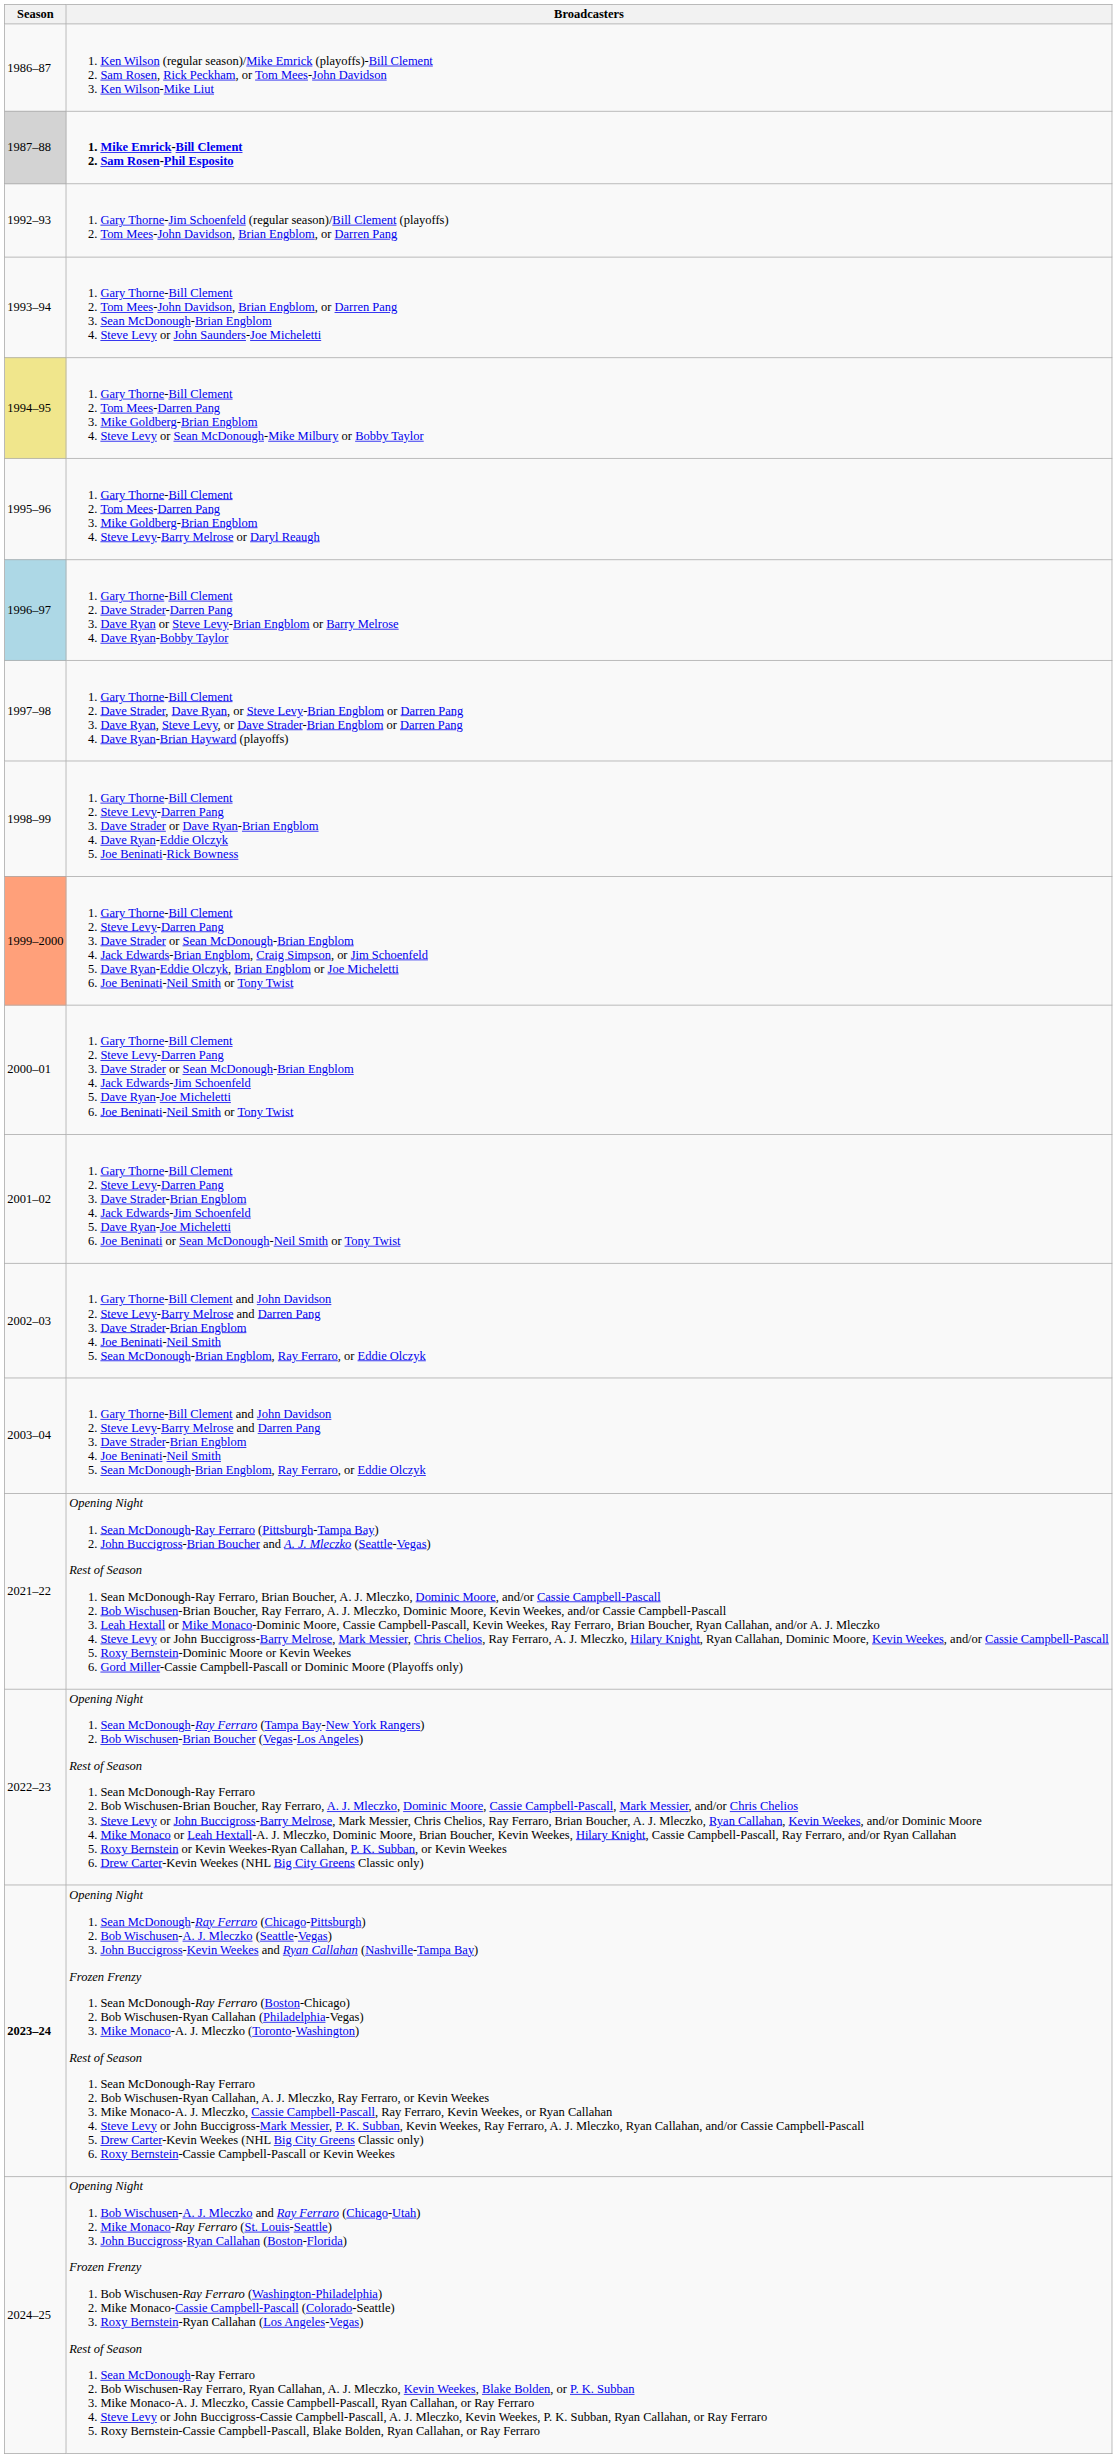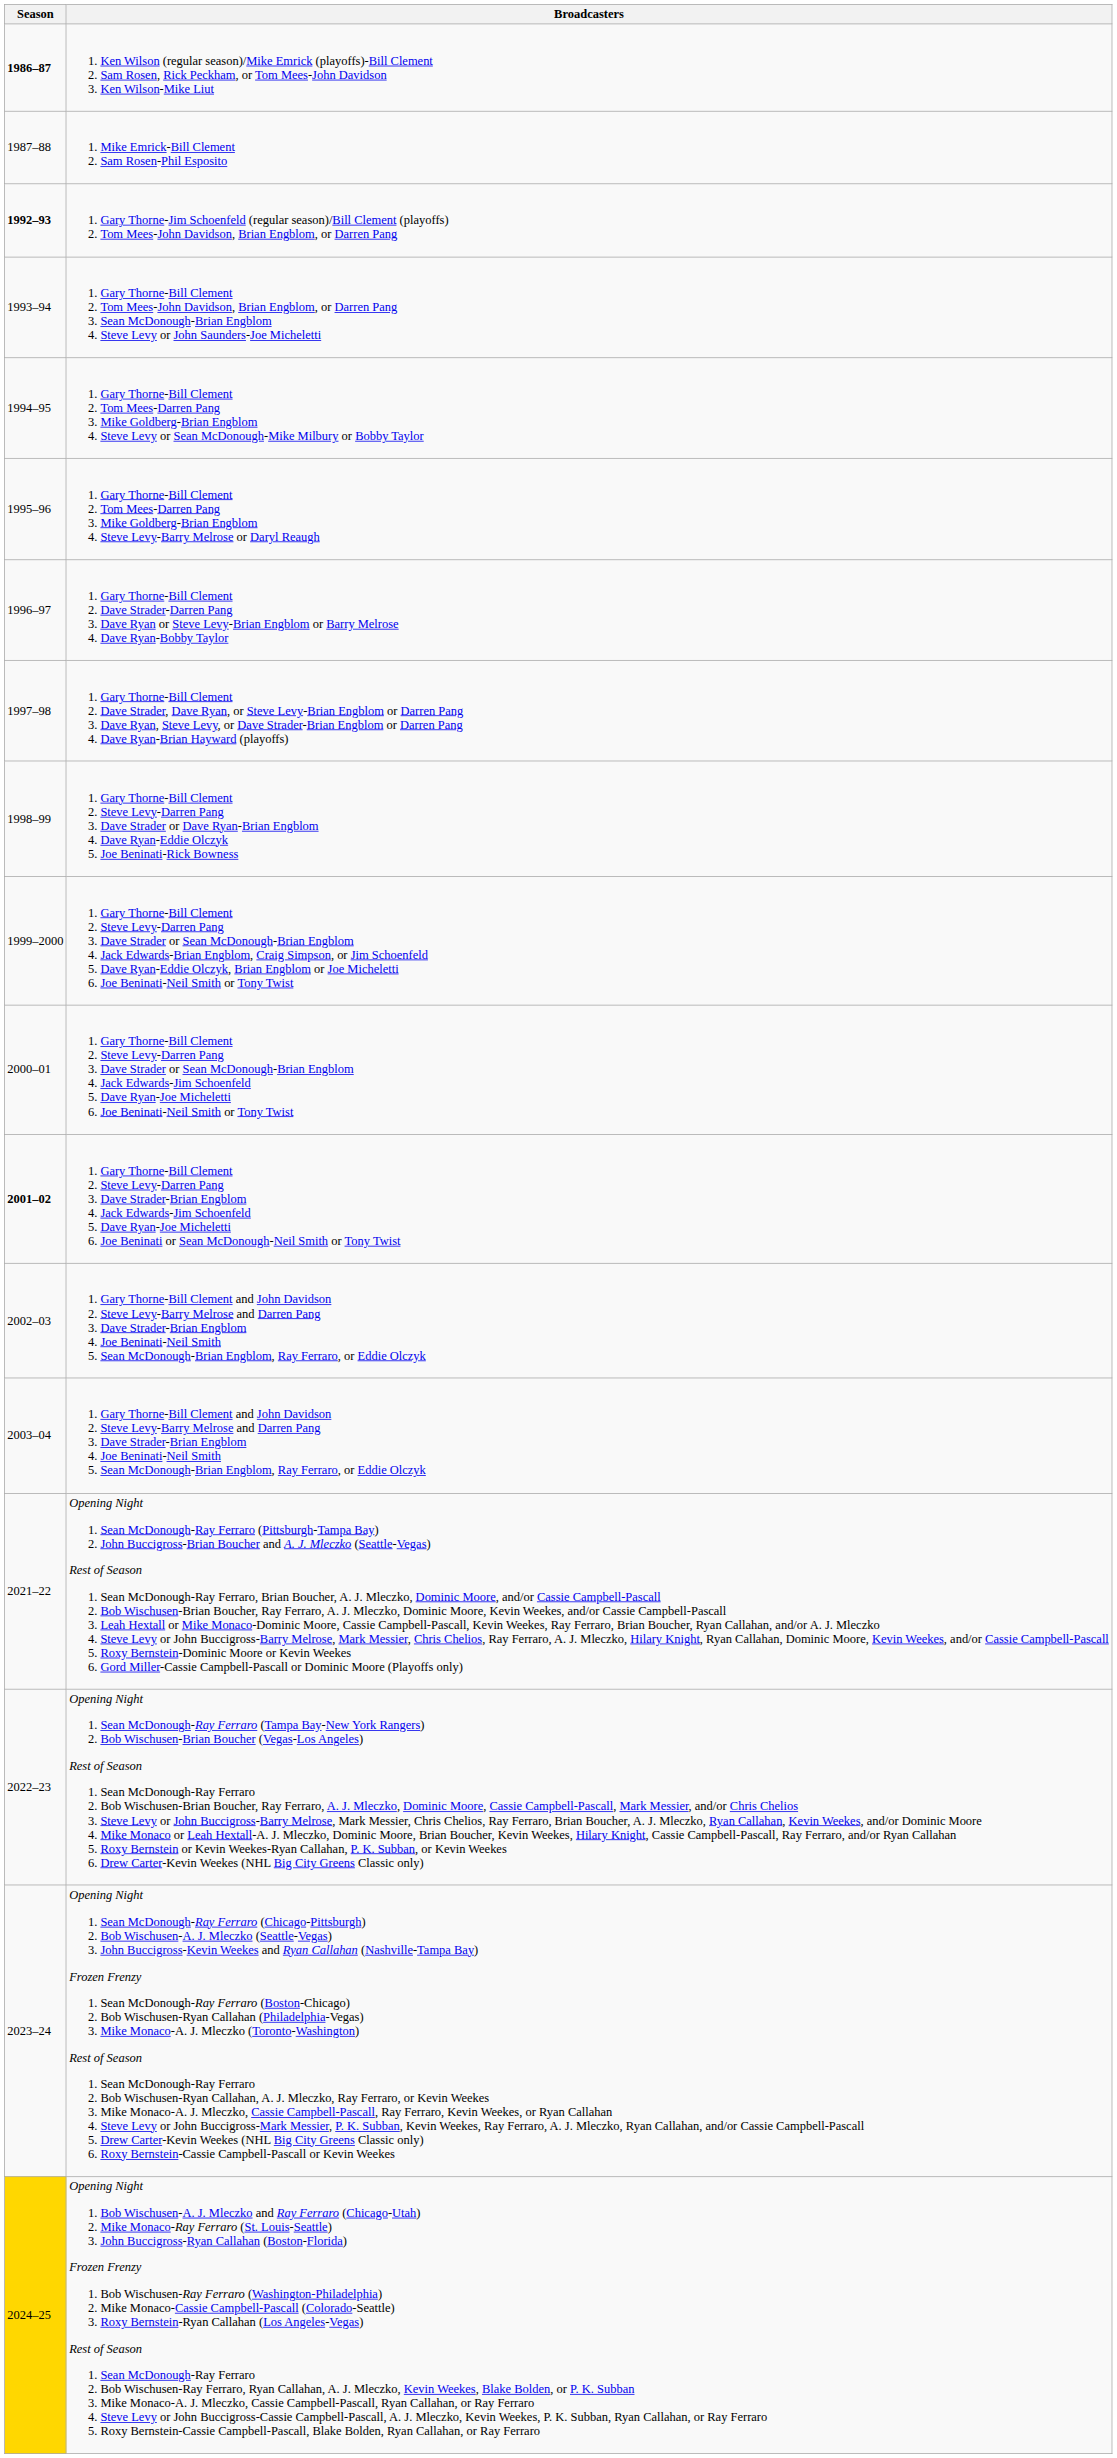(29, 67) normal -> (29, 67) bold
(29, 147) lightgrey background -> (29, 147) no background
(589, 154) bold -> (589, 154) normal
(29, 220) normal -> (29, 220) bold
(29, 408) khaki background -> (29, 408) no background
(29, 610) lightblue background -> (29, 610) no background
(35, 940) lightsalmon background -> (35, 940) no background
(29, 1198) normal -> (29, 1198) bold
(29, 2030) bold -> (29, 2030) normal
(29, 2315) no background -> (29, 2315) gold background
